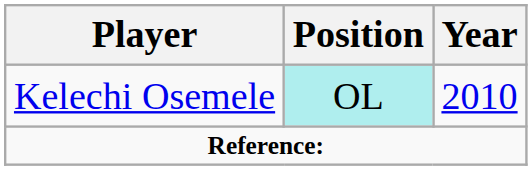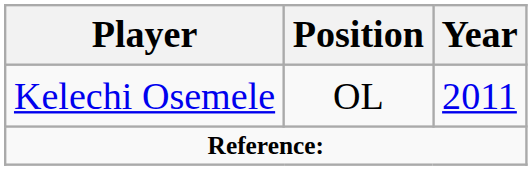(358, 95) paleturquoise background -> (358, 95) no background
(480, 95) 2010 -> (479, 95) 2011
